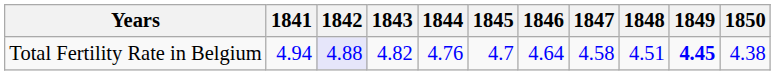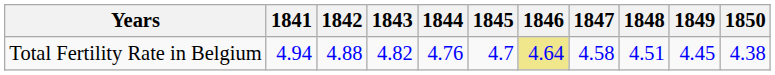(344, 53) lavender background -> (344, 53) no background
(546, 53) no background -> (546, 53) khaki background
(697, 53) bold -> (697, 53) normal
